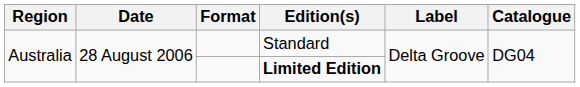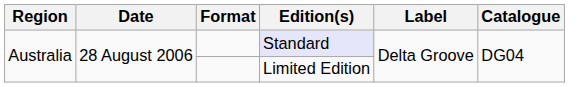(296, 43) no background -> (296, 43) lavender background
(322, 69) bold -> (317, 69) normal
